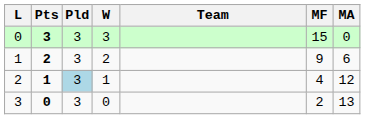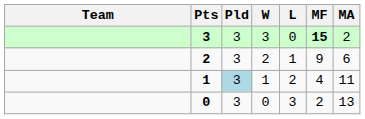columns swapped: (213, 15) <-> (18, 15)
(320, 37) normal -> (320, 37) bold
(347, 37) 0 -> (347, 37) 2
(346, 81) 12 -> (346, 81) 11
